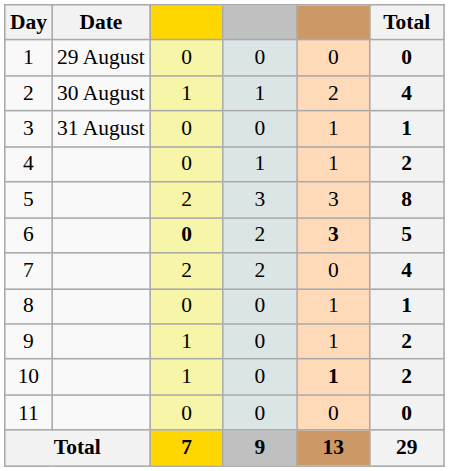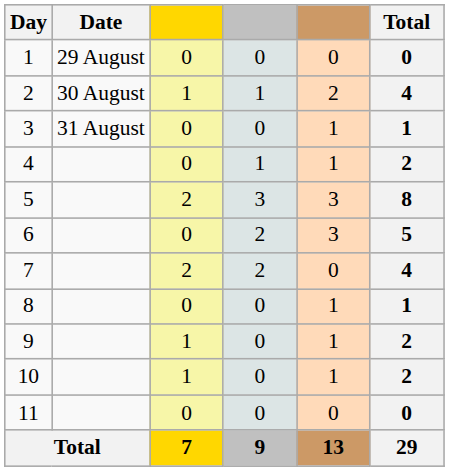(187, 234) bold -> (187, 234) normal
(333, 234) bold -> (333, 234) normal
(333, 376) bold -> (333, 376) normal
